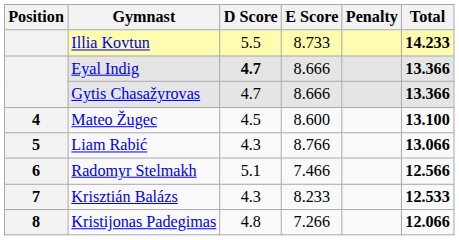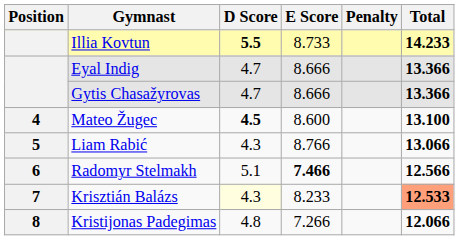(251, 42) normal -> (251, 42) bold
(251, 68) bold -> (251, 68) normal
(251, 119) normal -> (251, 119) bold
(312, 171) normal -> (312, 171) bold
(251, 196) no background -> (251, 196) lightyellow background
(428, 196) no background -> (428, 196) lightsalmon background
